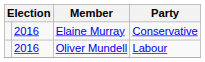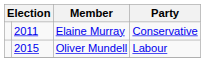(27, 31) 2016 -> (26, 31) 2011
(27, 48) 2016 -> (27, 48) 2015
